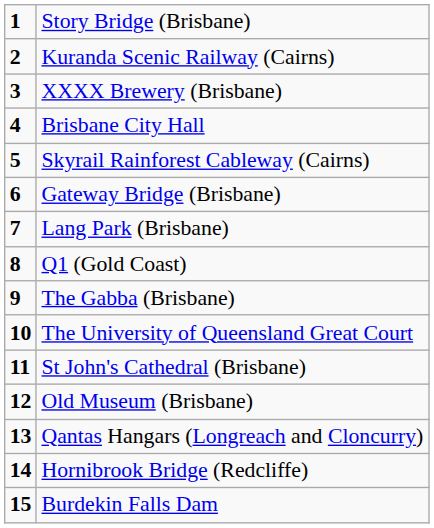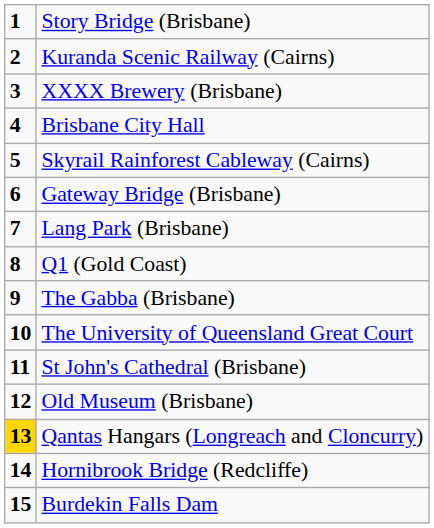(21, 435) no background -> (21, 435) gold background
